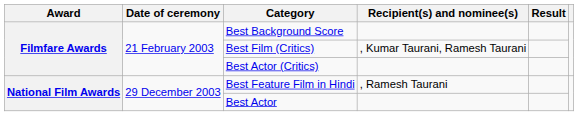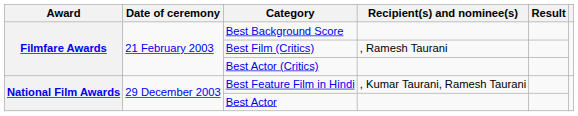(443, 48) , Kumar Taurani, Ramesh Taurani -> (404, 48) , Ramesh Taurani
(404, 84) , Ramesh Taurani -> (443, 84) , Kumar Taurani, Ramesh Taurani
